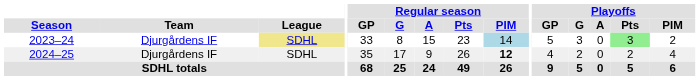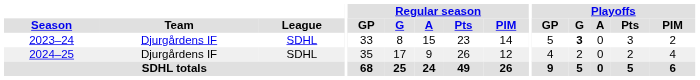(302, 40) khaki background -> (302, 40) no background
(506, 40) lightblue background -> (506, 40) no background
(579, 40) normal -> (579, 40) bold
(630, 40) lightgreen background -> (630, 40) no background
(506, 54) bold -> (506, 54) normal
